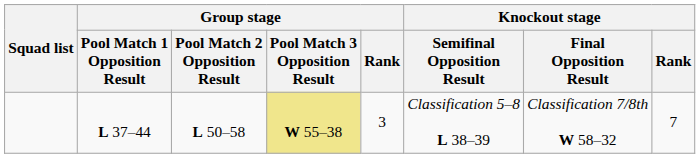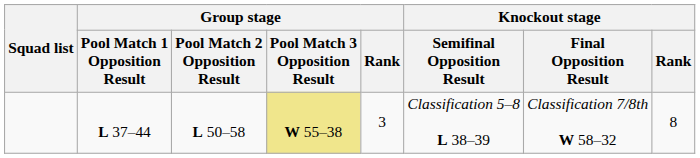(673, 122) 7 -> (673, 122) 8
